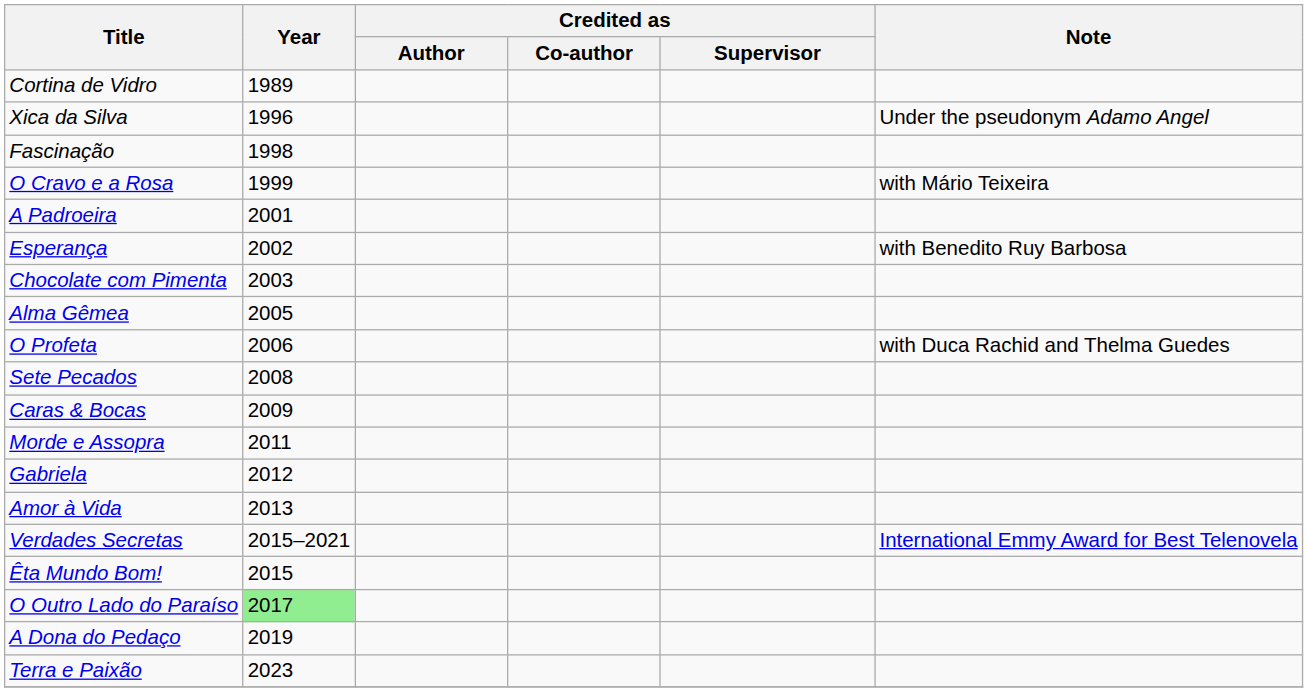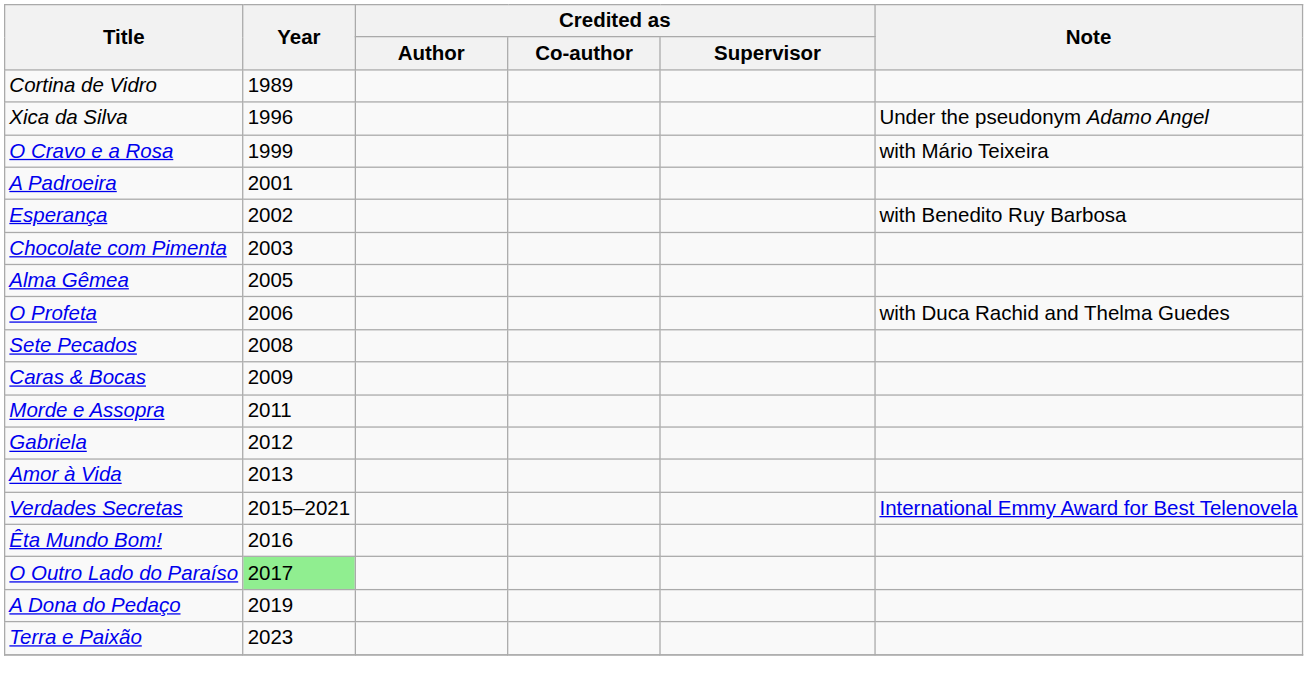- row: (62, 150)
(270, 572) 2015 -> (270, 540) 2016
